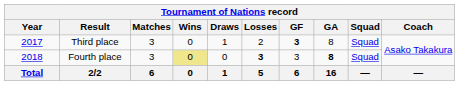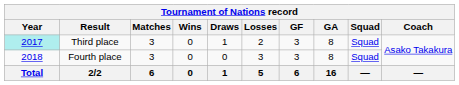(32, 42) no background -> (32, 42) paleturquoise background
(297, 42) bold -> (297, 42) normal
(190, 57) khaki background -> (190, 57) no background
(261, 57) bold -> (261, 57) normal
(331, 57) bold -> (331, 57) normal
